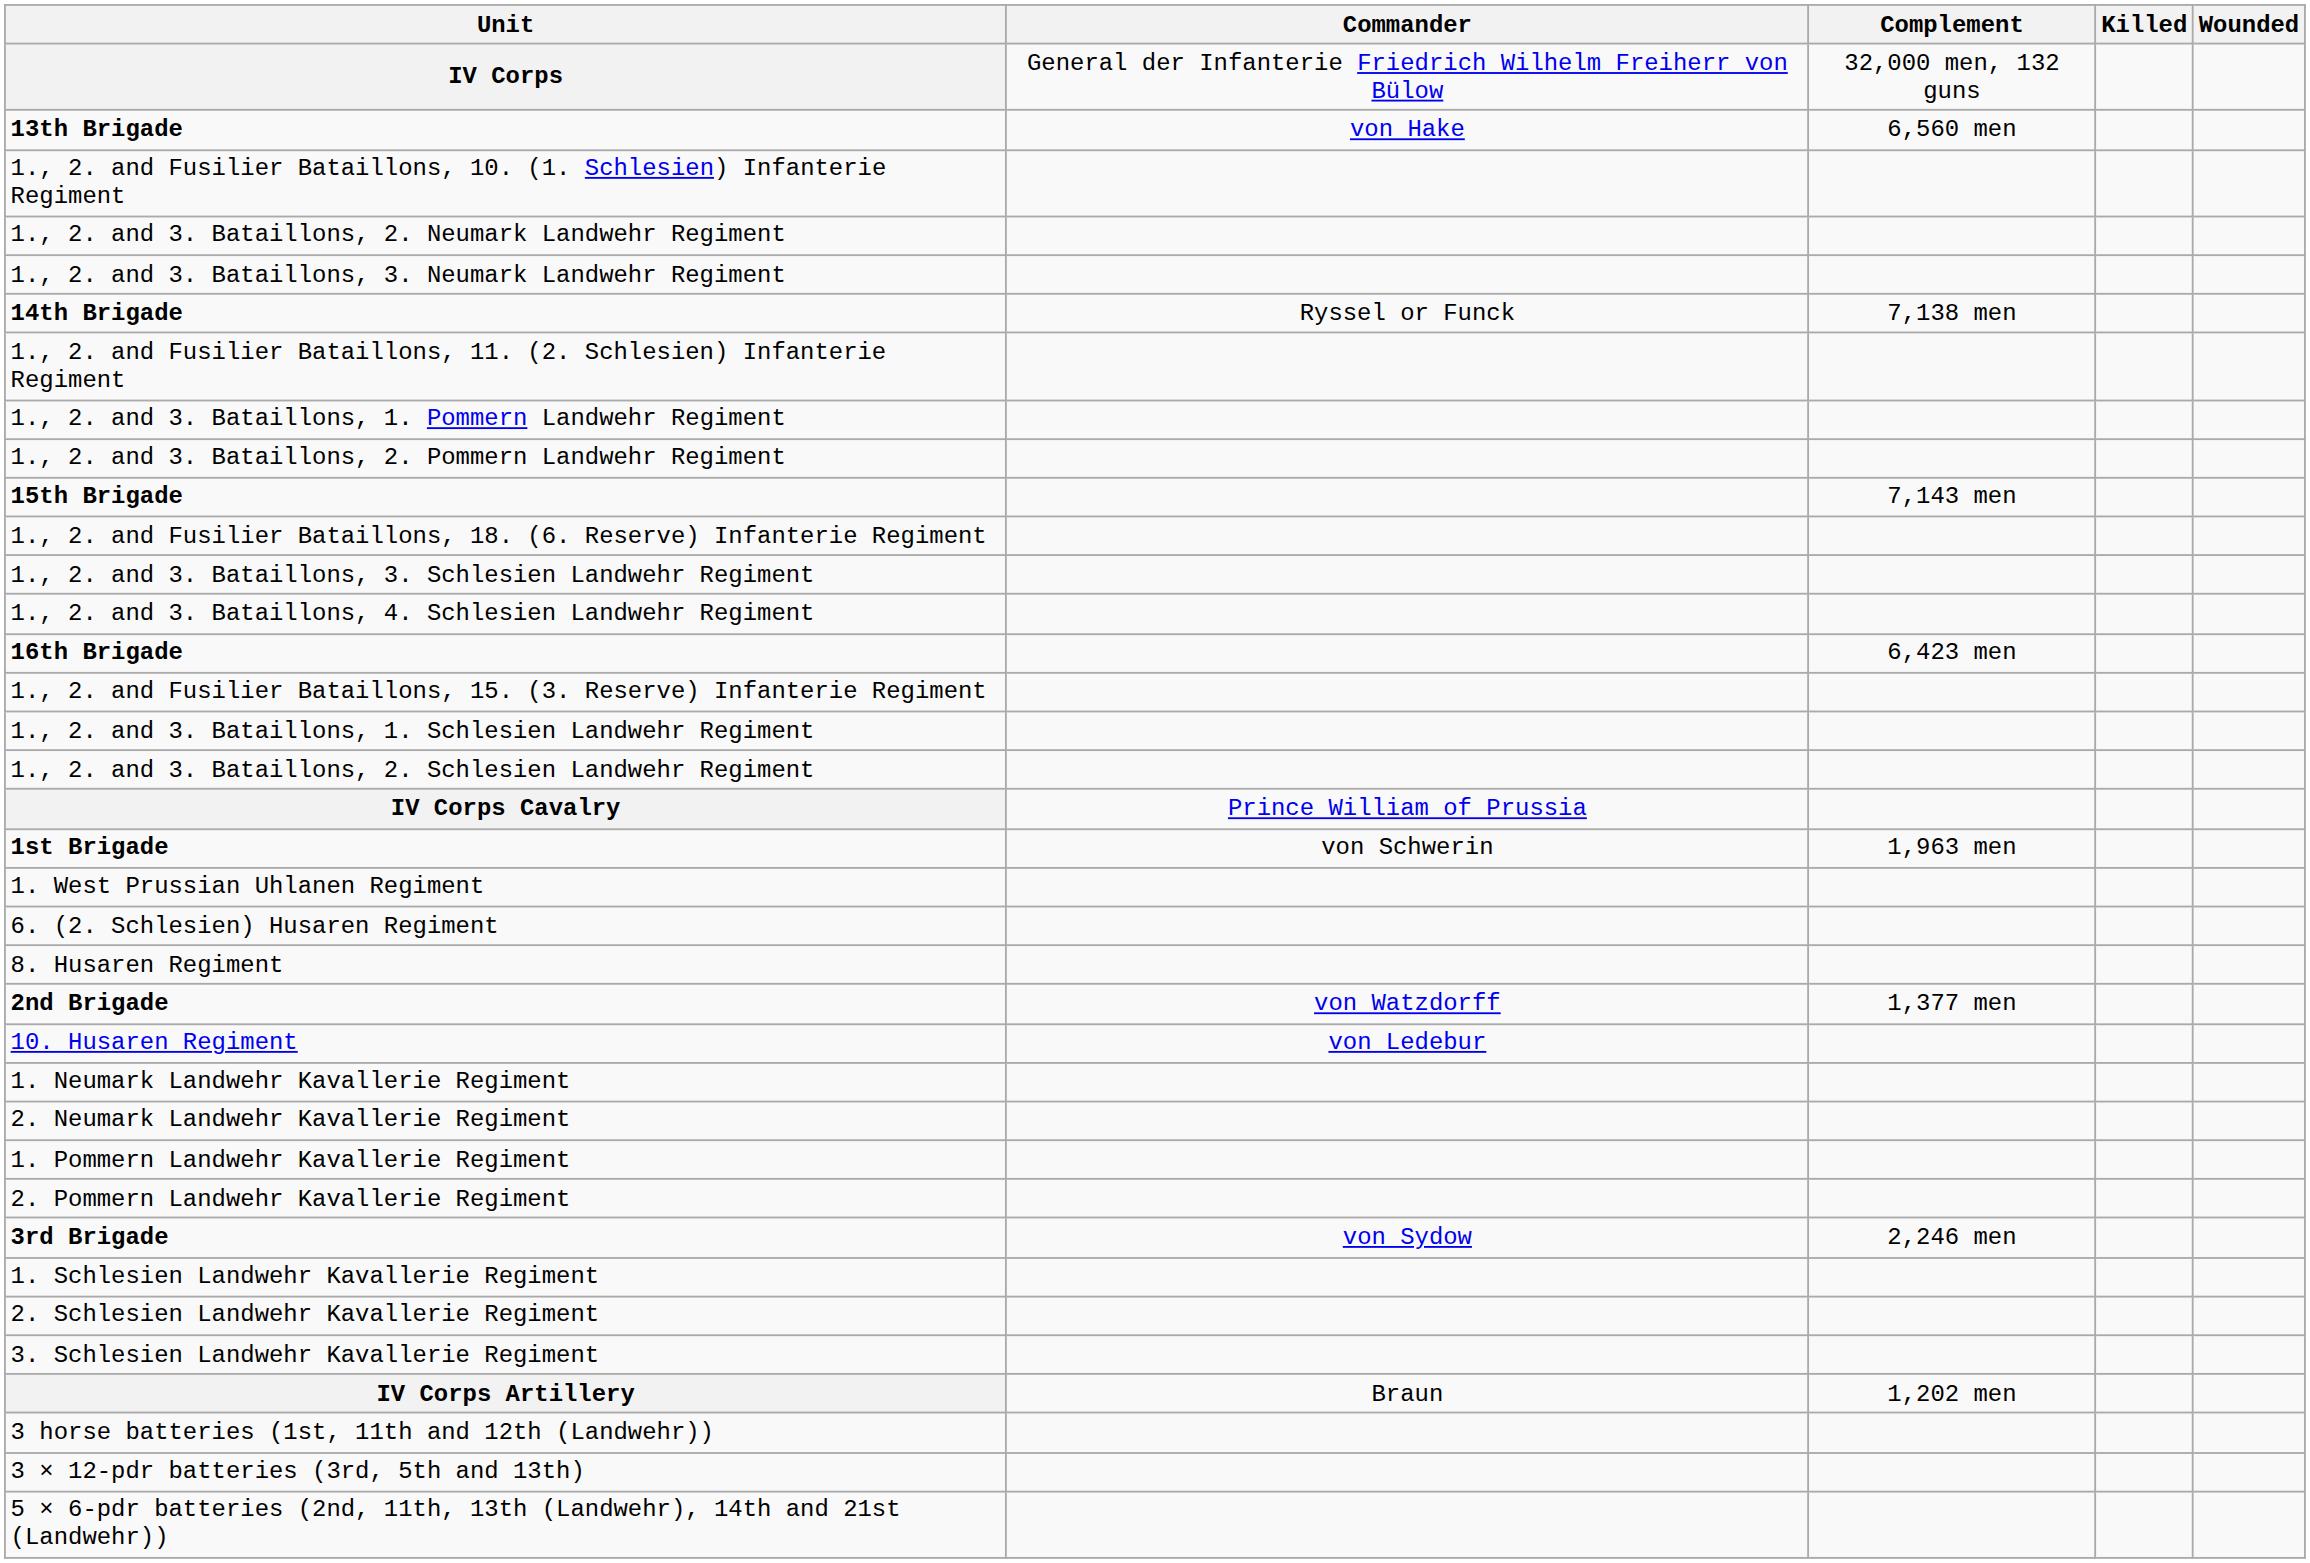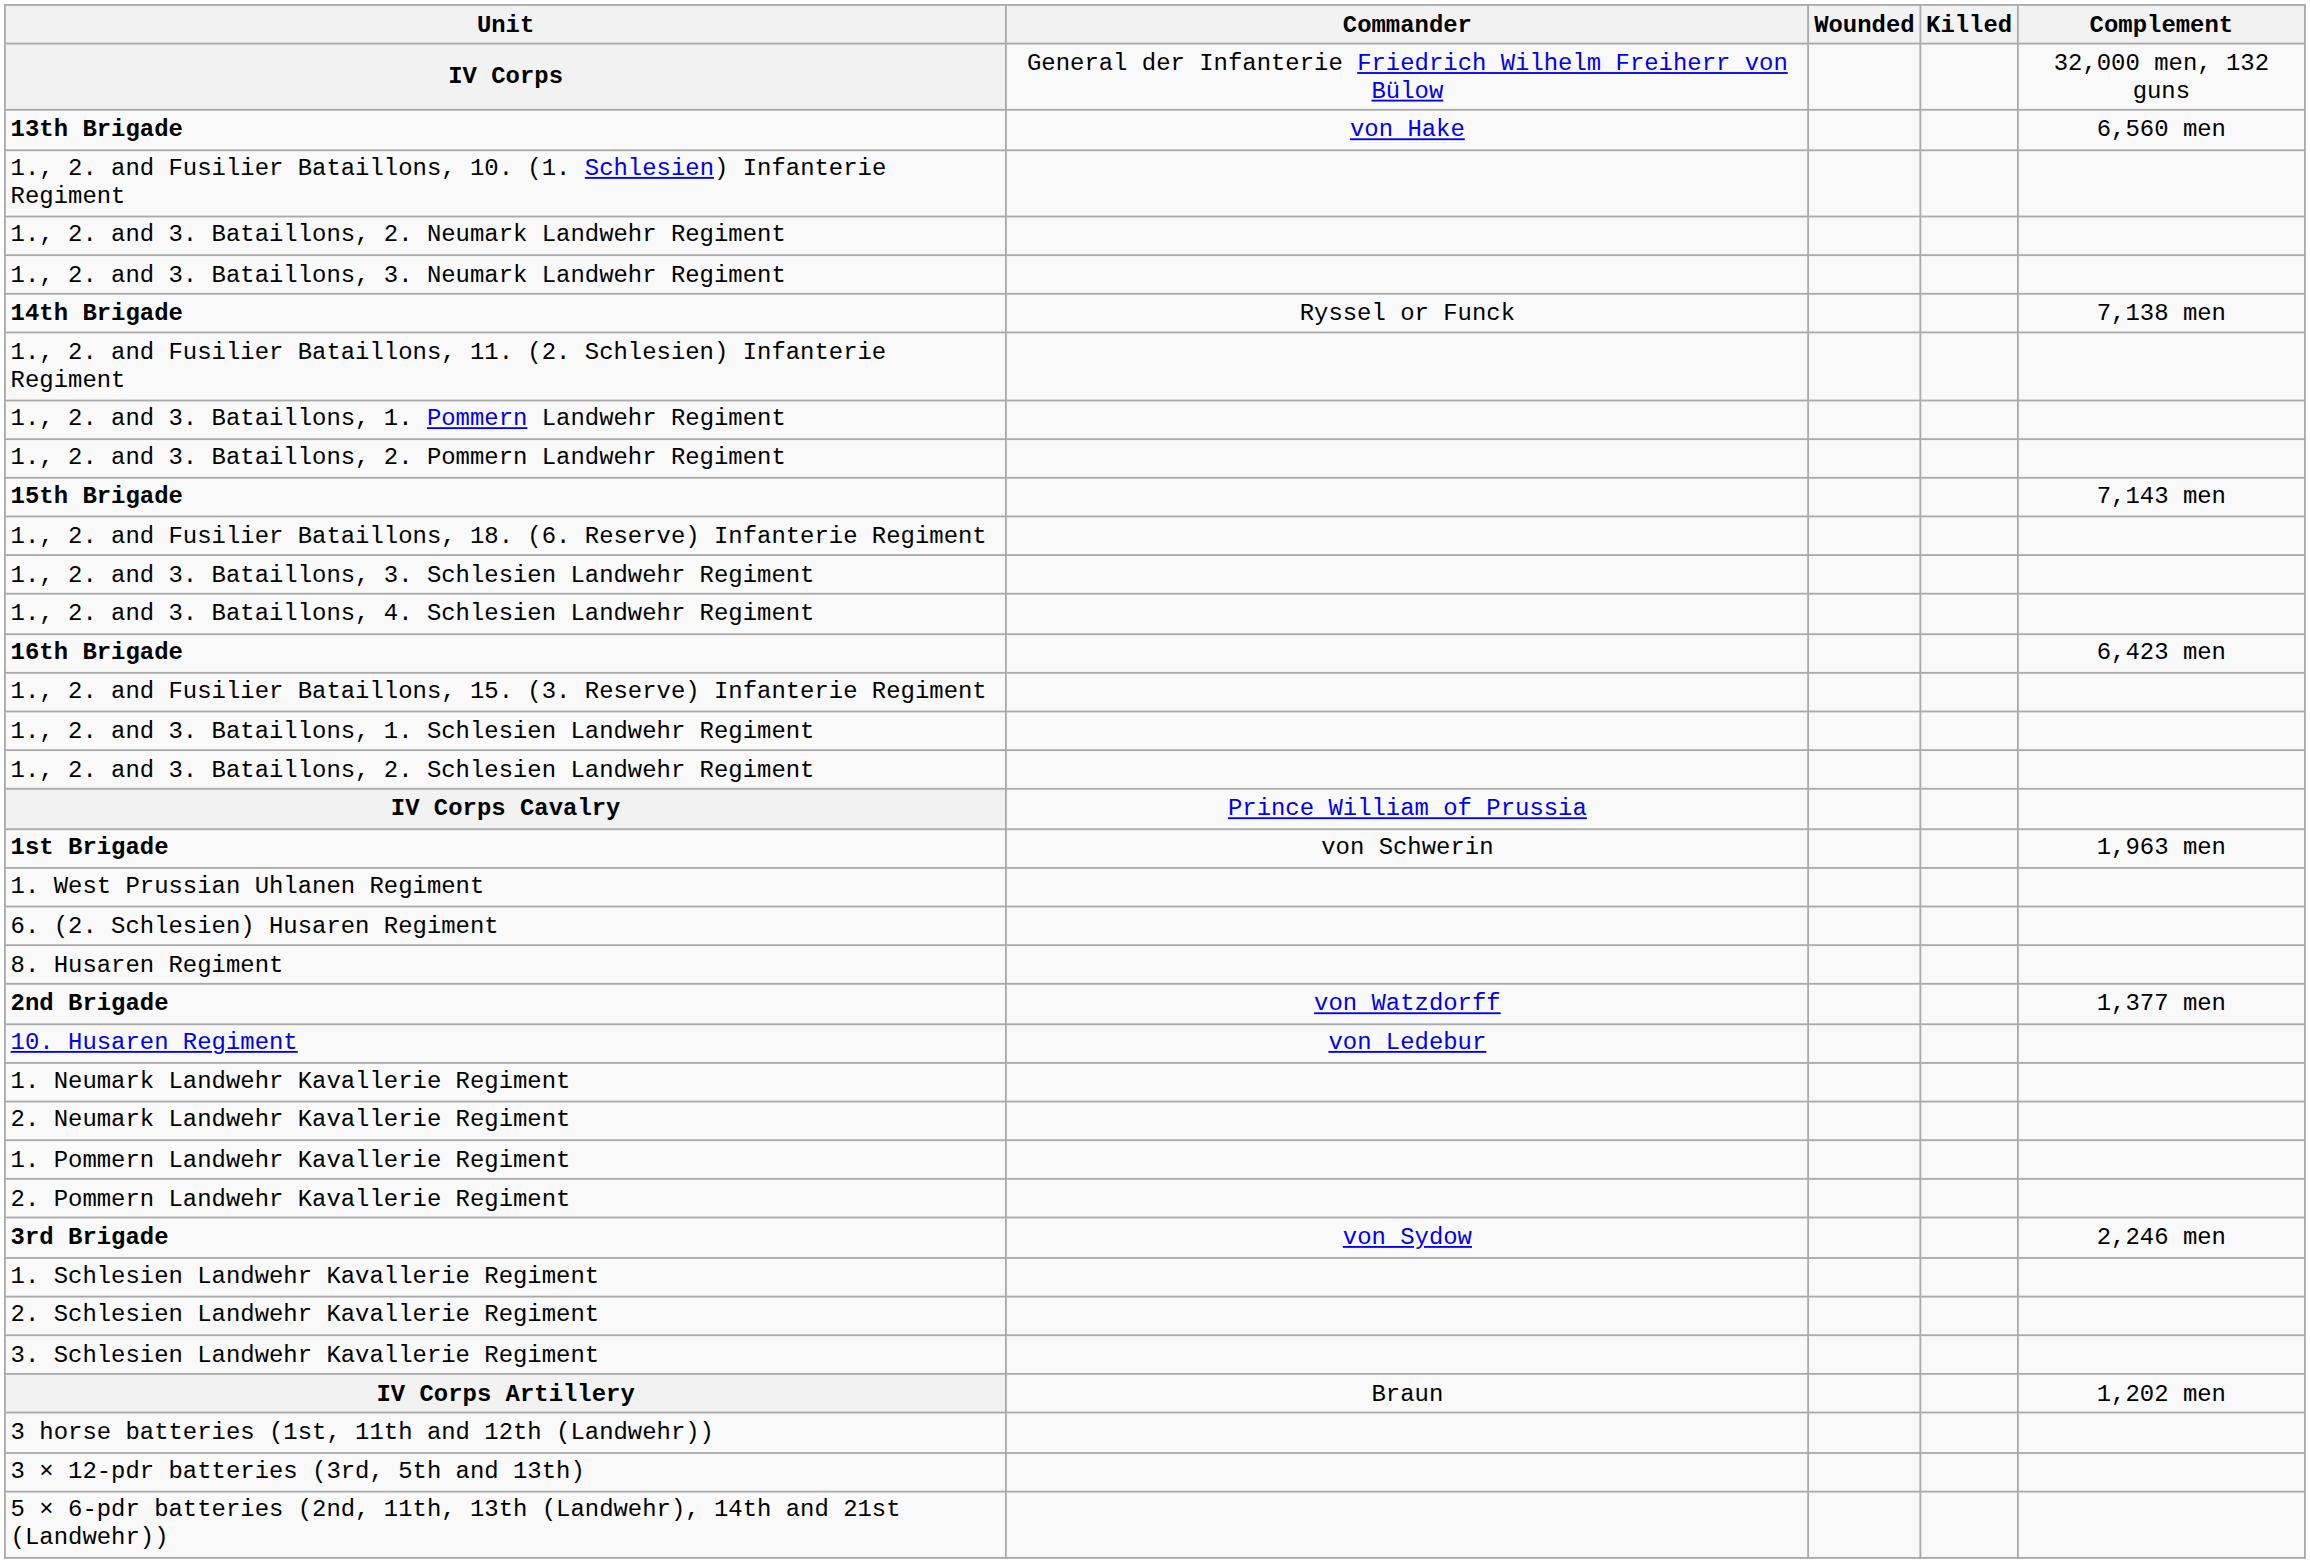columns swapped: (1952, 24) <-> (2249, 24)
